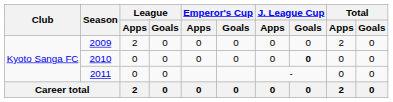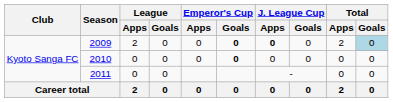(236, 43) normal -> (236, 43) bold
(272, 43) normal -> (272, 43) bold
(372, 43) no background -> (372, 43) lightblue background
(236, 59) normal -> (236, 59) bold
(308, 59) bold -> (308, 59) normal
